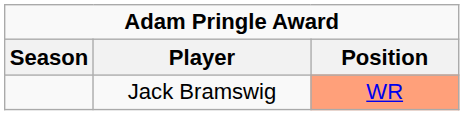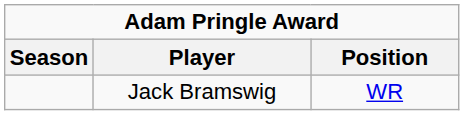(385, 92) lightsalmon background -> (385, 92) no background
